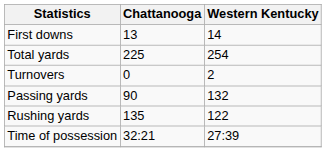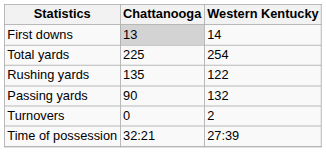(130, 34) no background -> (130, 34) lightgrey background
rows swapped: (48, 116) <-> (36, 75)
